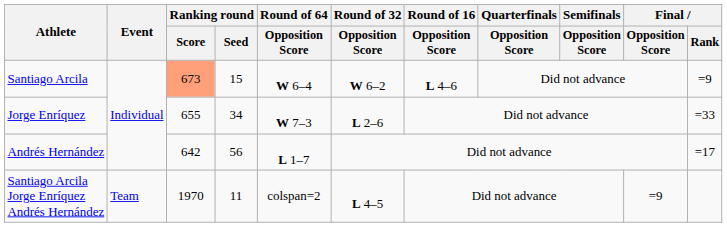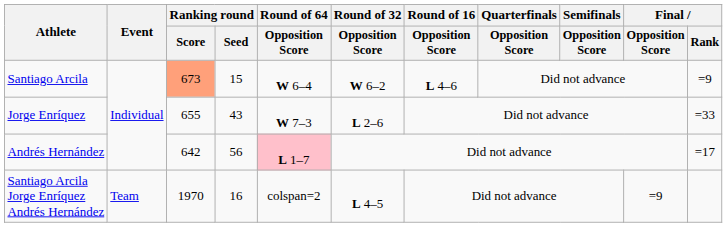(236, 115) 34 -> (236, 115) 43
(294, 160) no background -> (294, 160) pink background
(236, 196) 11 -> (236, 196) 16
